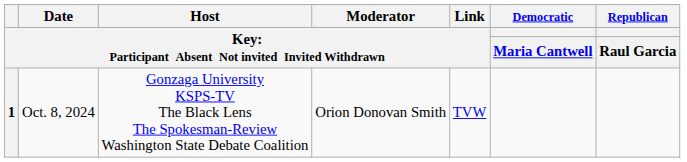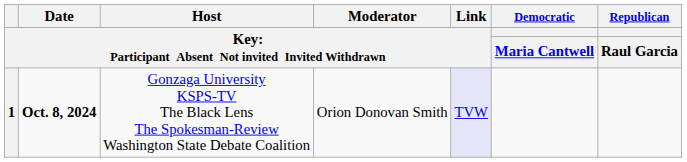(58, 112) normal -> (59, 112) bold
(470, 112) no background -> (471, 112) lavender background
